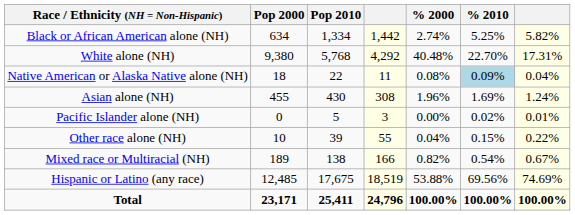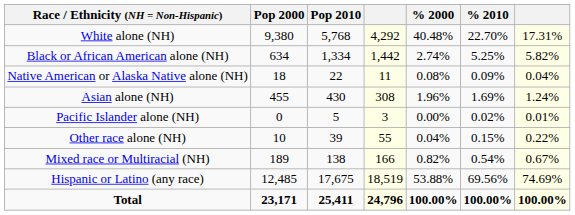rows swapped: (128, 55) <-> (128, 35)
(488, 76) lightblue background -> (488, 76) no background
